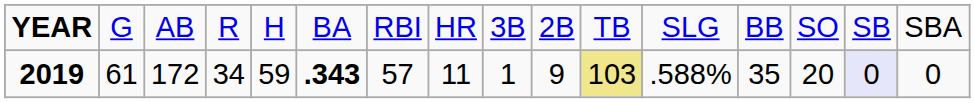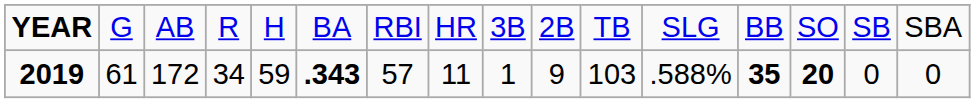(612, 73) khaki background -> (612, 73) no background
(764, 73) normal -> (764, 73) bold
(818, 73) normal -> (818, 73) bold
(871, 73) lavender background -> (871, 73) no background
